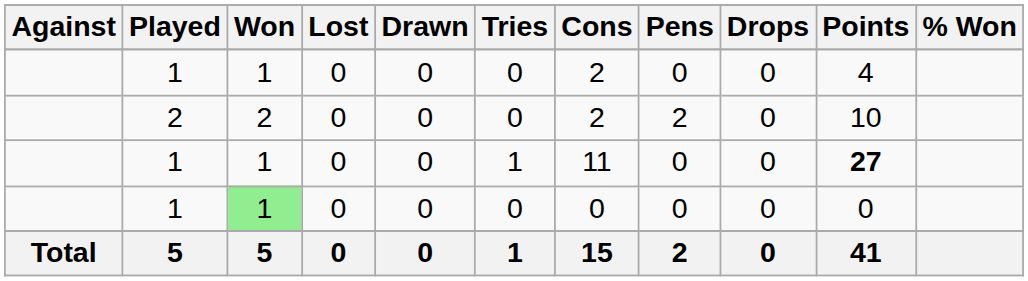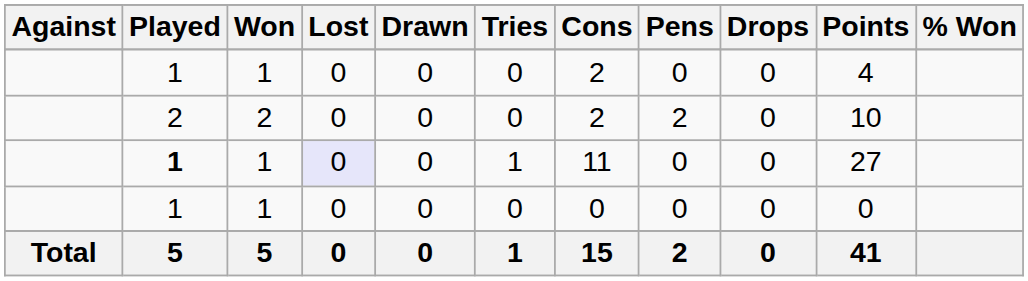(175, 162) normal -> (175, 162) bold
(338, 162) no background -> (338, 162) lavender background
(866, 162) bold -> (866, 162) normal
(265, 207) lightgreen background -> (265, 207) no background
